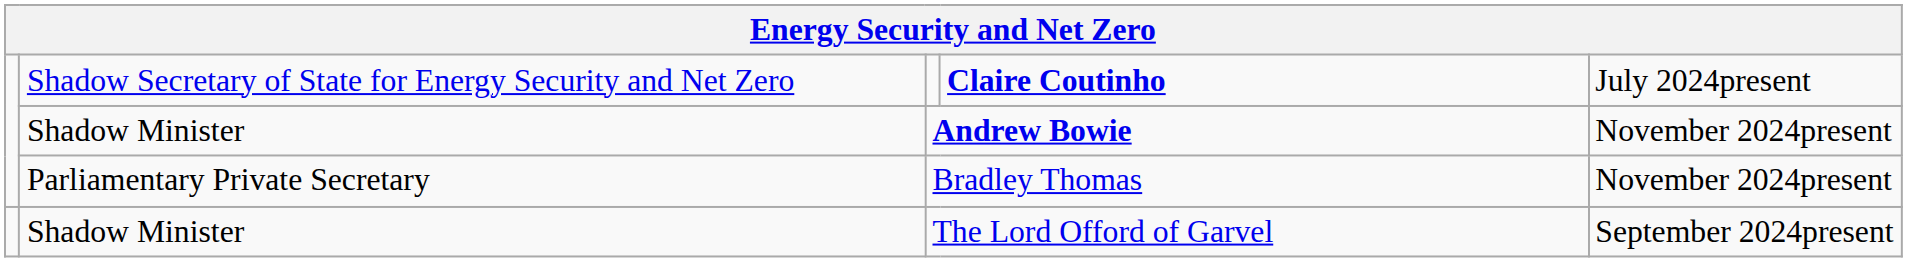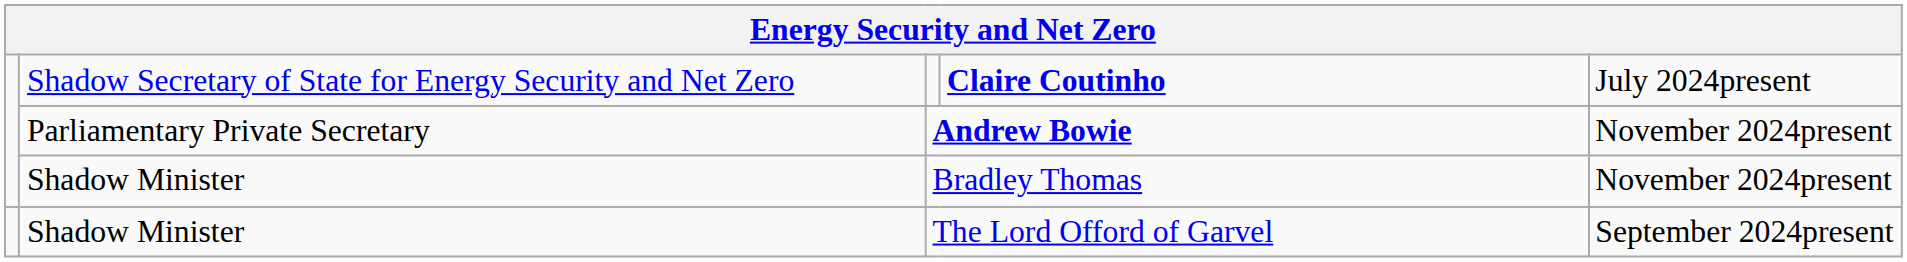(136, 130) Shadow Minister -> (228, 130) Parliamentary Private Secretary
(228, 180) Parliamentary Private Secretary -> (136, 180) Shadow Minister
